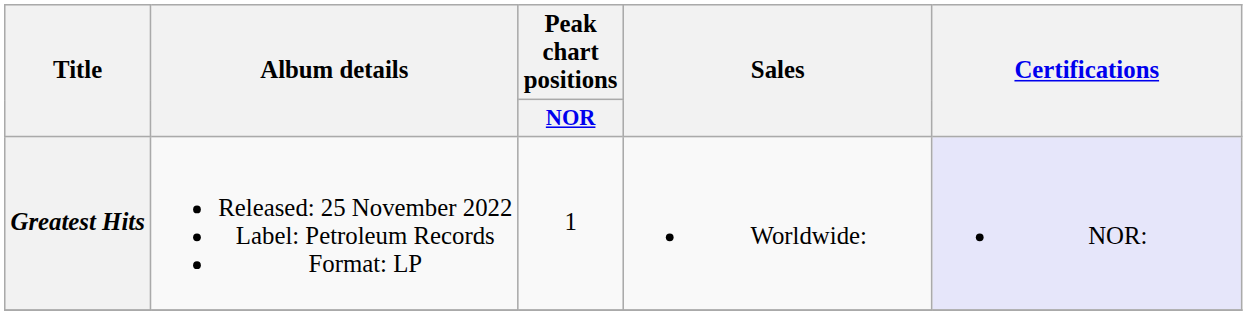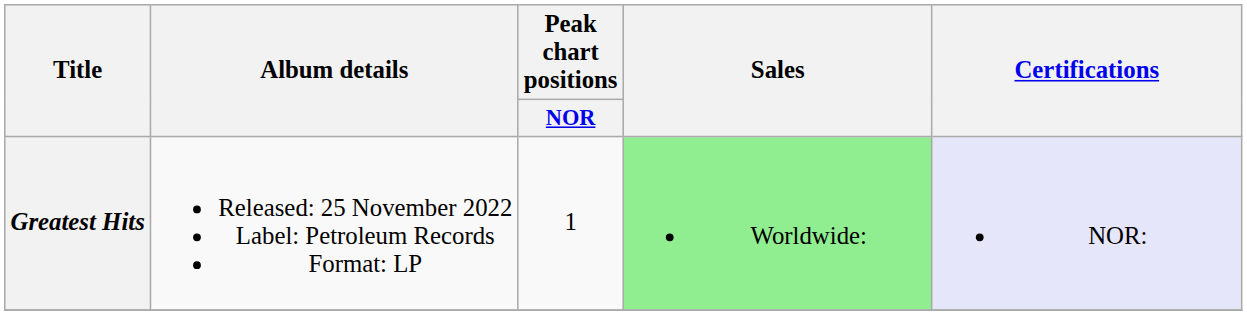(778, 237) no background -> (778, 237) lightgreen background
